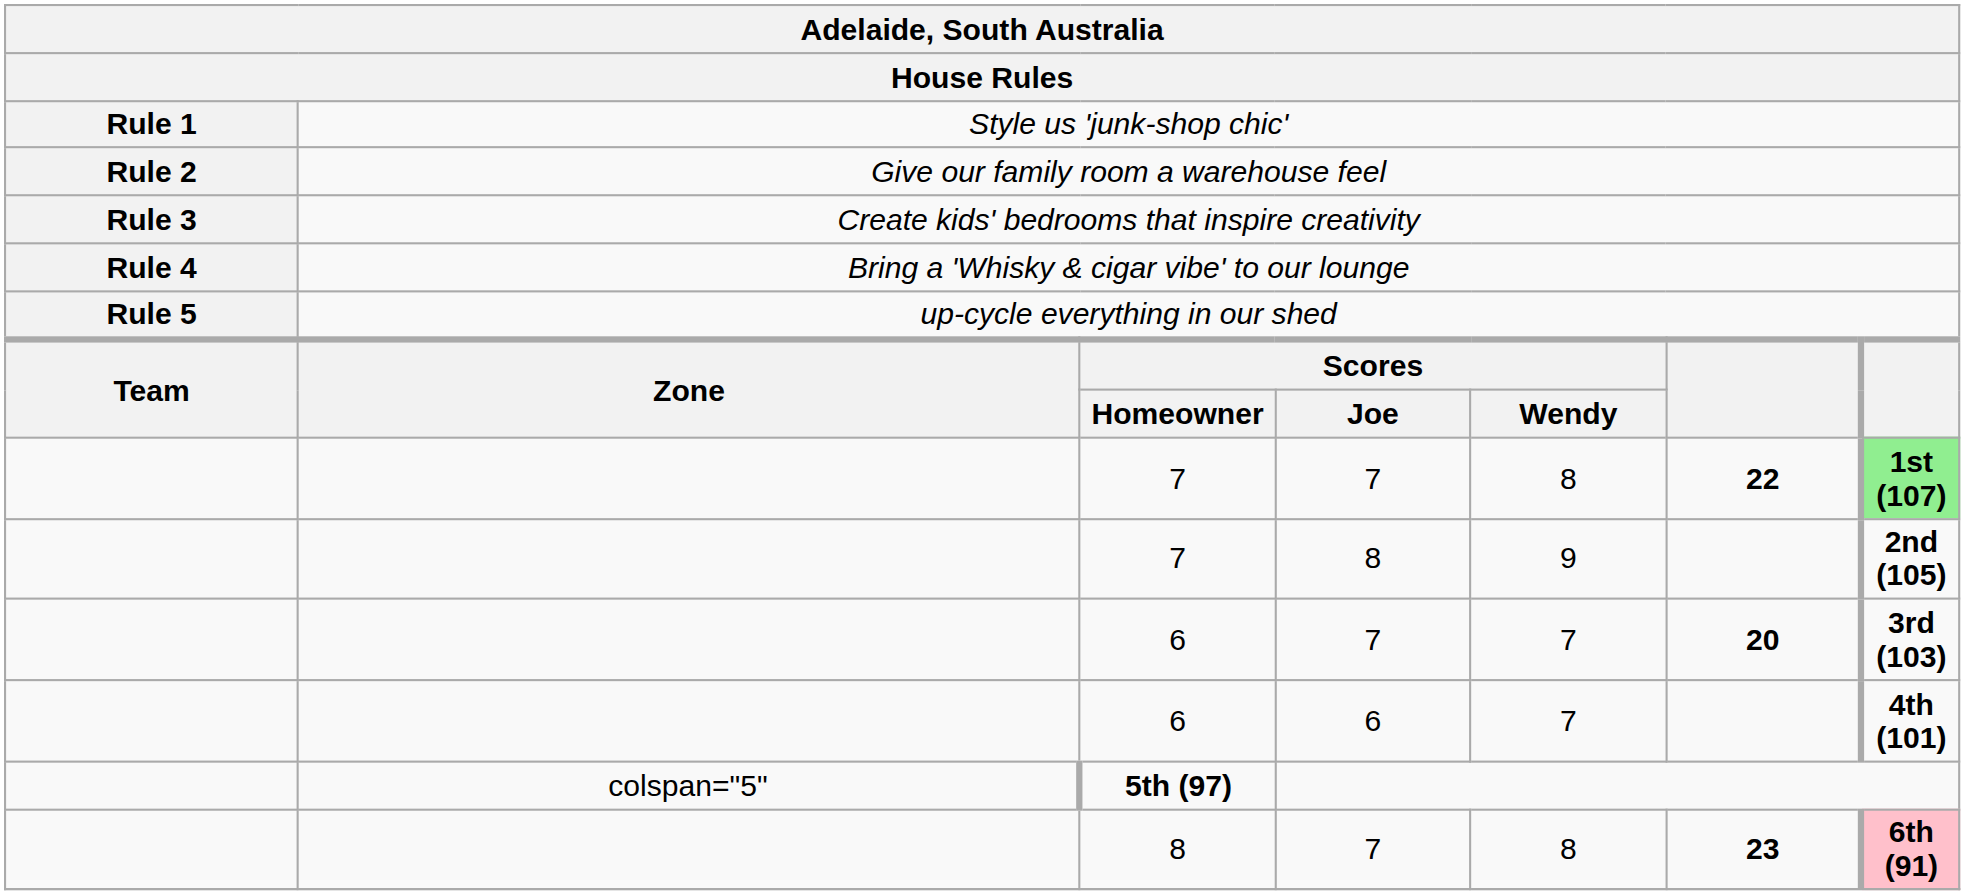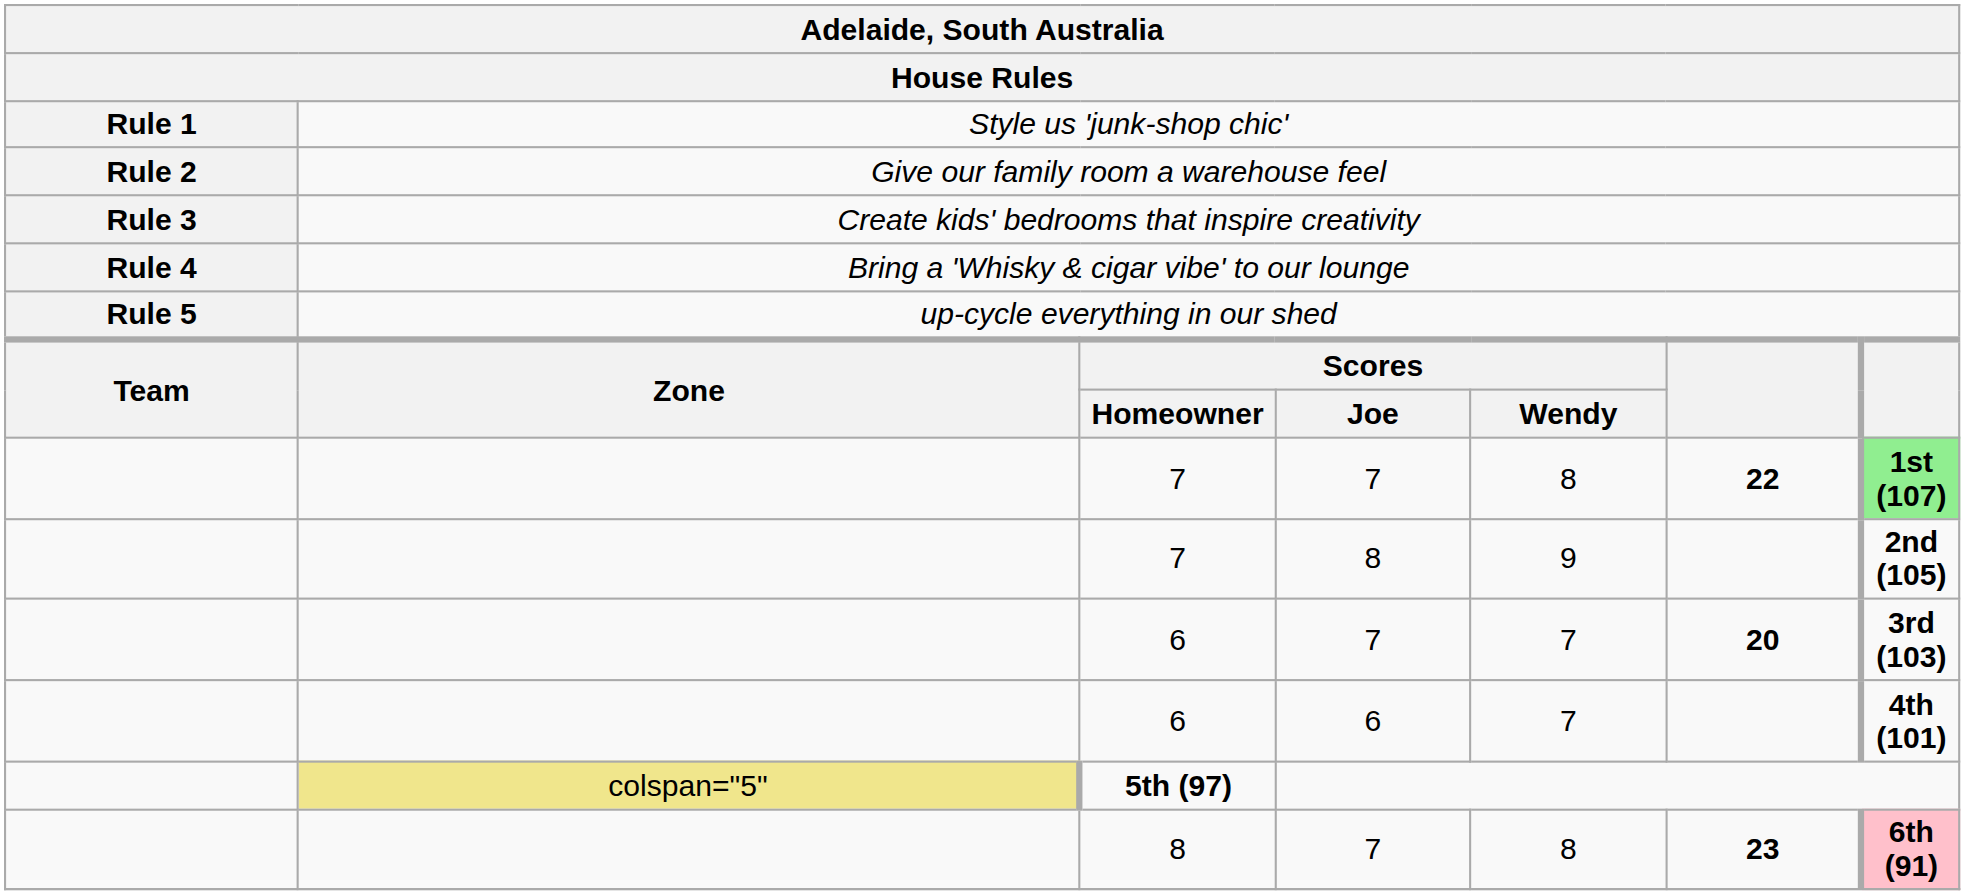(688, 785) no background -> (688, 785) khaki background
